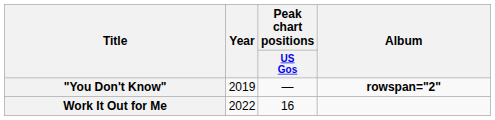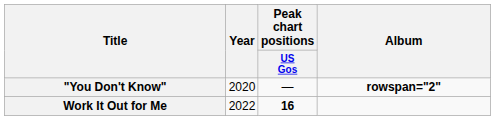(242, 87) 2019 -> (242, 87) 2020
(288, 106) normal -> (288, 106) bold
